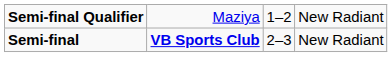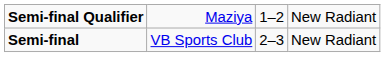(205, 40) bold -> (201, 40) normal
